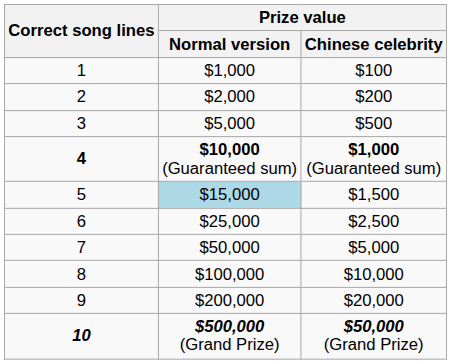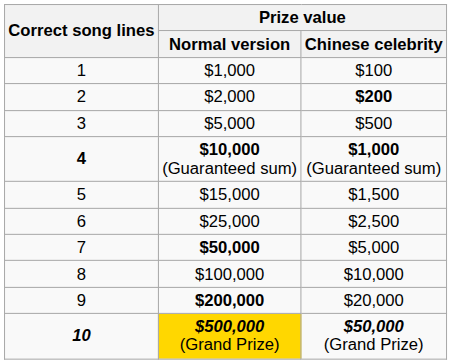(374, 96) normal -> (374, 96) bold
(230, 194) lightblue background -> (230, 194) no background
(230, 247) normal -> (230, 247) bold
(230, 300) normal -> (230, 300) bold
(230, 336) no background -> (230, 336) gold background
